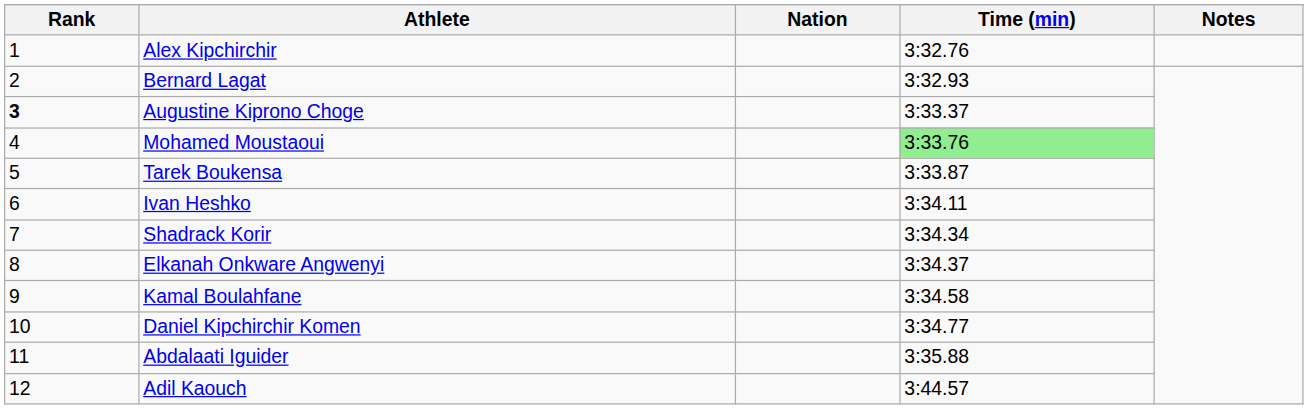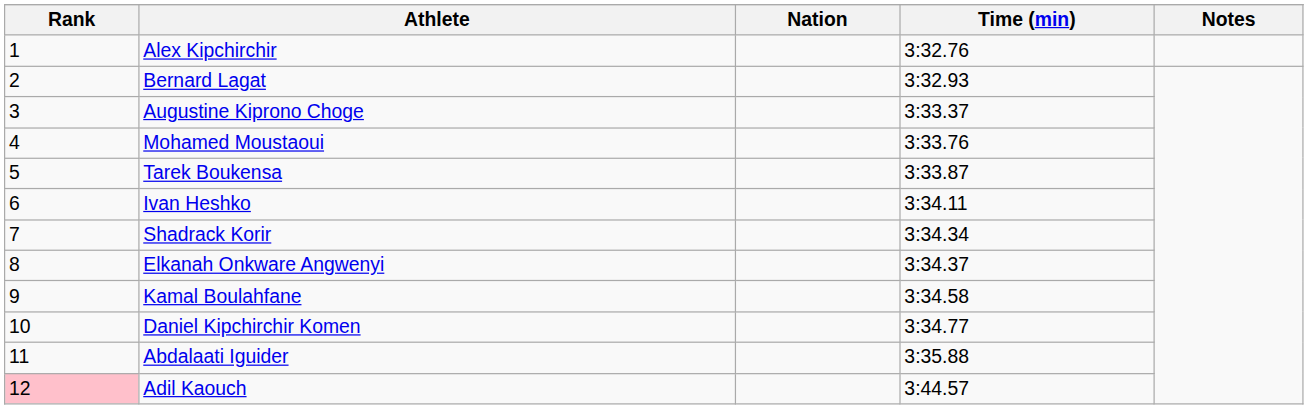(14, 111) bold -> (14, 111) normal
(937, 142) lightgreen background -> (937, 142) no background
(20, 388) no background -> (20, 388) pink background
